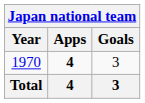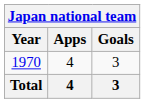(70, 62) bold -> (70, 62) normal
